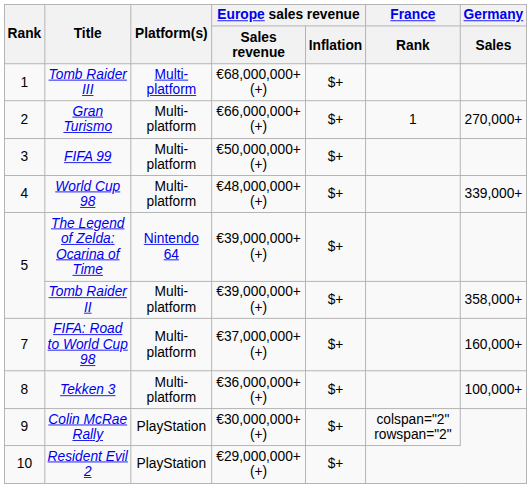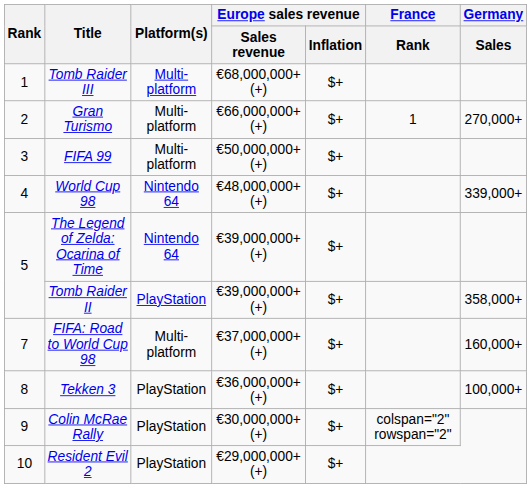(171, 194) Multi-platform -> (171, 194) Nintendo 64
(171, 299) Multi-platform -> (171, 299) PlayStation
(171, 389) Multi-platform -> (171, 389) PlayStation
